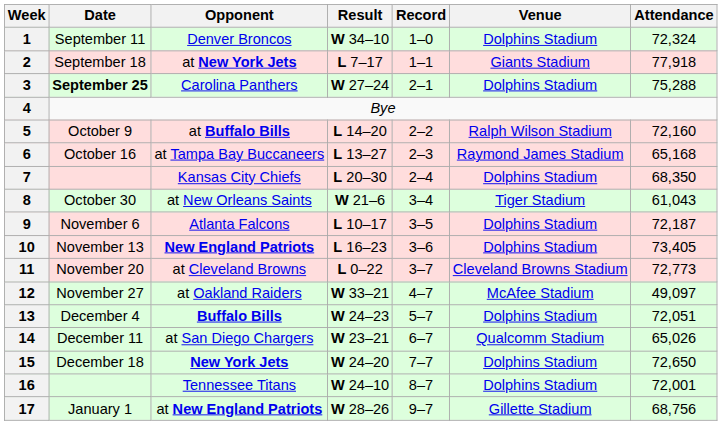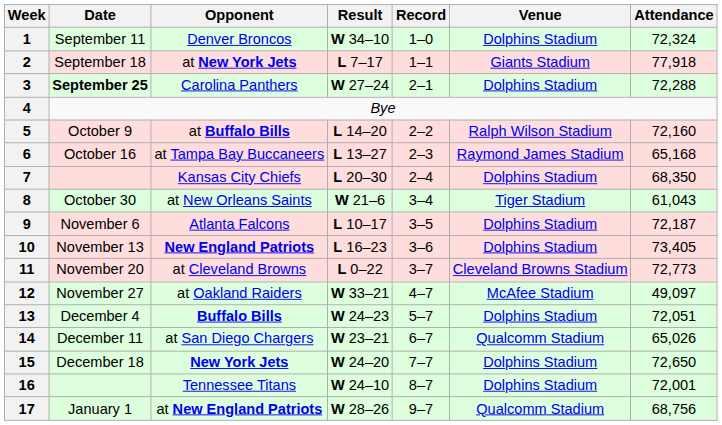(674, 85) 75,288 -> (674, 85) 72,288
(540, 408) Gillette Stadium -> (540, 408) Qualcomm Stadium
